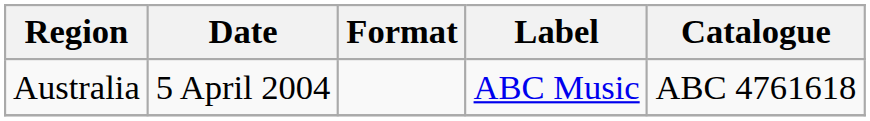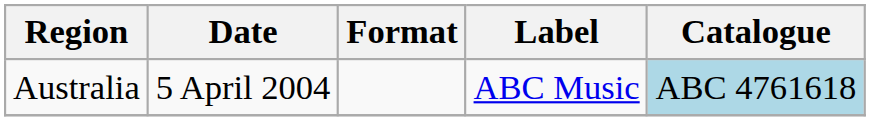(756, 86) no background -> (756, 86) lightblue background
